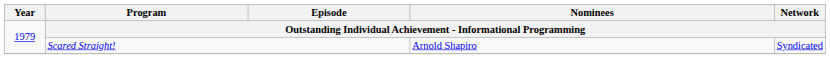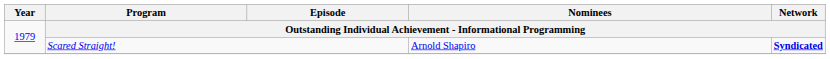(800, 45) normal -> (798, 45) bold
